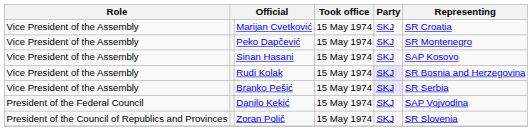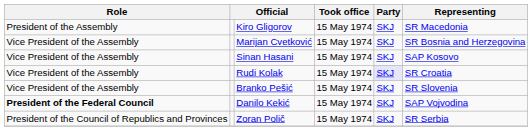+ row: (264, 27)
(428, 27) SR Croatia -> (465, 42) SR Bosnia and Herzegovina
- row: (268, 42)
(465, 73) SR Bosnia and Herzegovina -> (428, 73) SR Croatia
(385, 88) lavender background -> (385, 88) no background
(427, 88) SR Serbia -> (431, 88) SR Slovenia
(75, 103) normal -> (80, 103) bold
(431, 118) SR Slovenia -> (427, 118) SR Serbia
